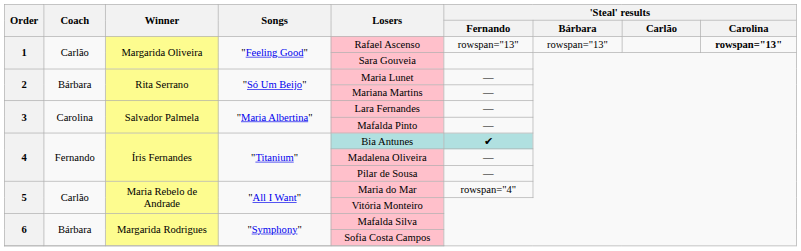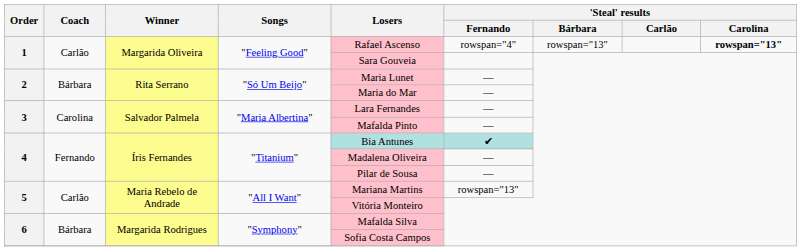(488, 45) rowspan="13" -> (488, 45) rowspan="4"
(387, 93) Mariana Martins -> (387, 93) Maria do Mar
(387, 189) Maria do Mar -> (387, 189) Mariana Martins
(488, 189) rowspan="4" -> (488, 189) rowspan="13"
